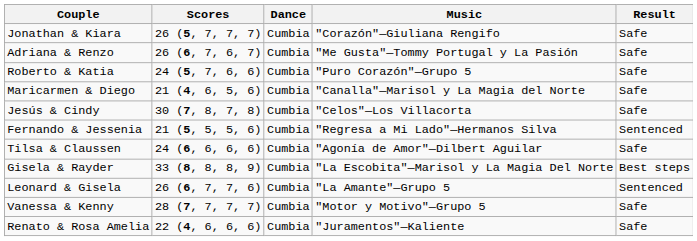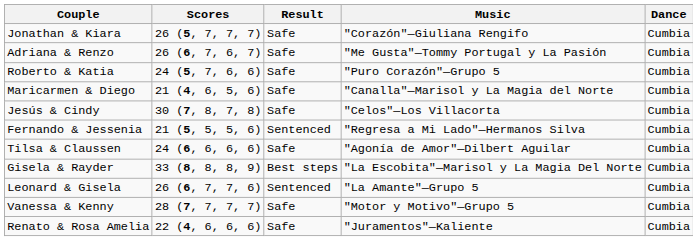columns swapped: (288, 14) <-> (655, 14)
